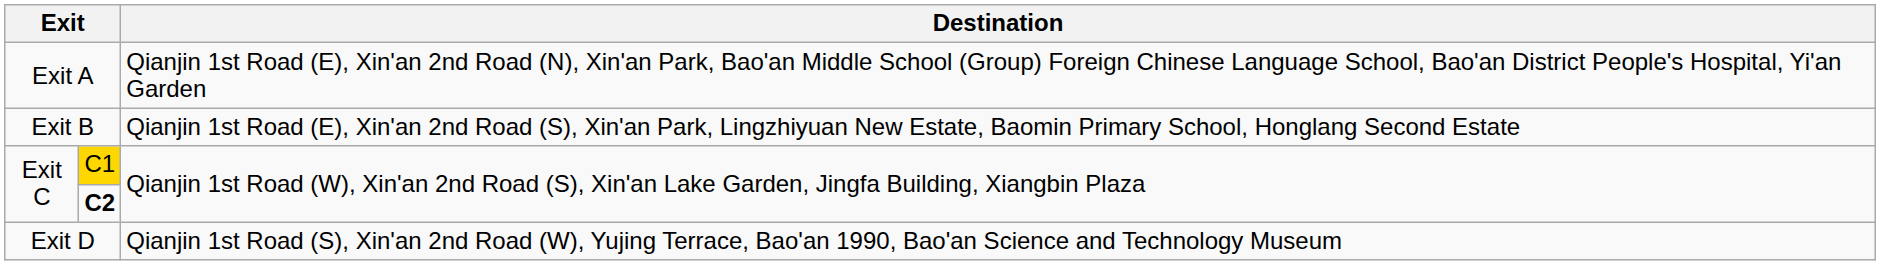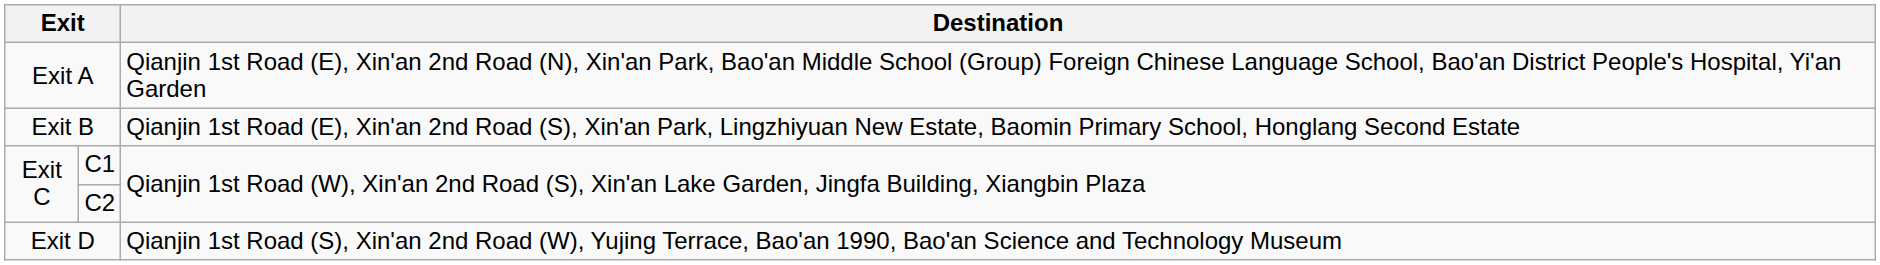(100, 164) gold background -> (100, 164) no background
(100, 202) bold -> (100, 202) normal
